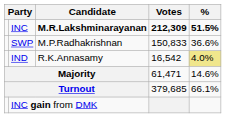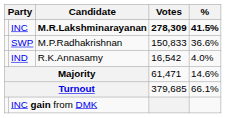(169, 27) 212,309 -> (169, 27) 278,309
(205, 27) 51.5% -> (205, 27) 41.5%
(202, 58) khaki background -> (202, 58) no background
